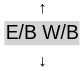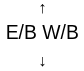(42, 33) lightgrey background -> (42, 33) no background
